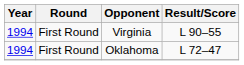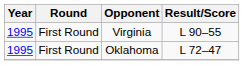(20, 32) 1994 -> (20, 32) 1995
(20, 50) 1994 -> (20, 50) 1995
